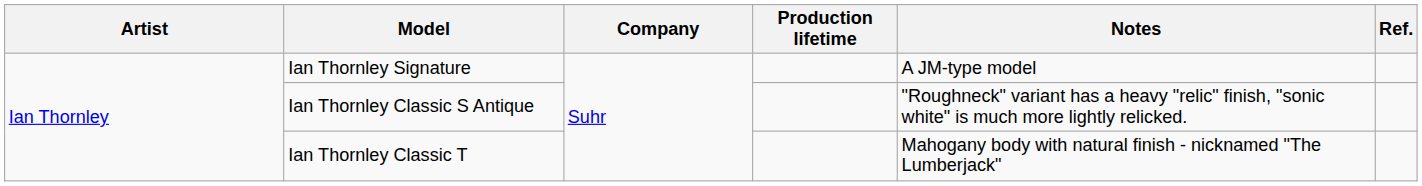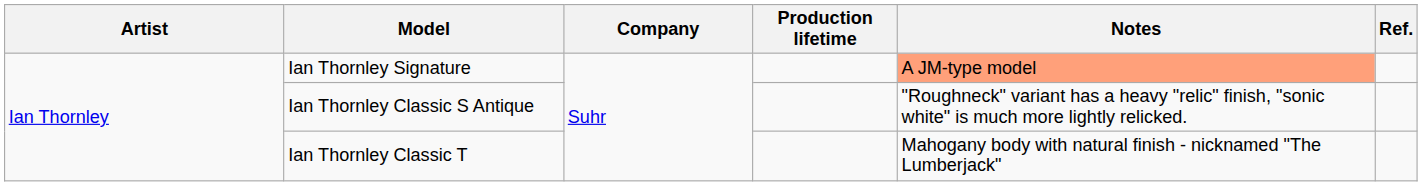(969, 67) no background -> (969, 67) lightsalmon background
